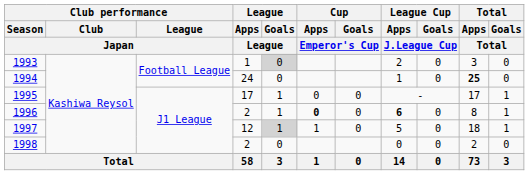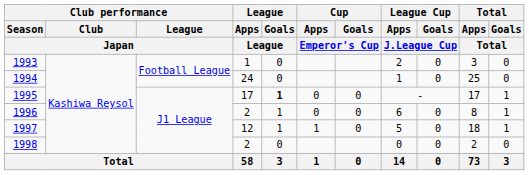(279, 62) lightgrey background -> (279, 62) no background
(474, 79) bold -> (474, 79) normal
(279, 95) normal -> (279, 95) bold
(316, 112) bold -> (316, 112) normal
(399, 112) bold -> (399, 112) normal
(279, 128) lightgrey background -> (279, 128) no background
